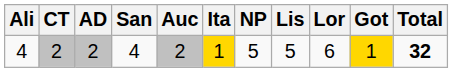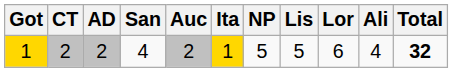columns swapped: (22, 20) <-> (371, 20)
